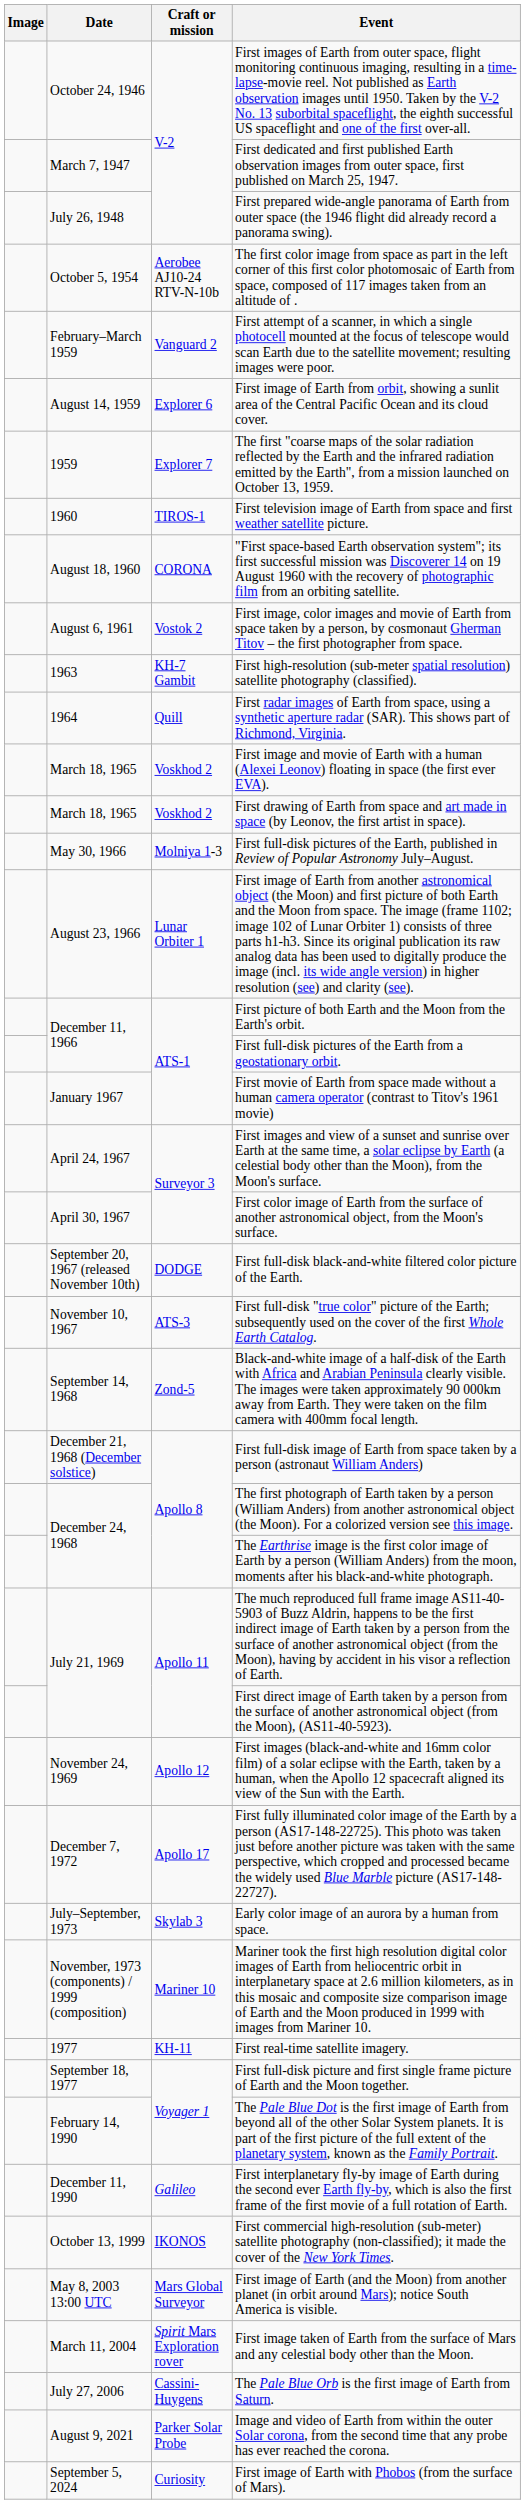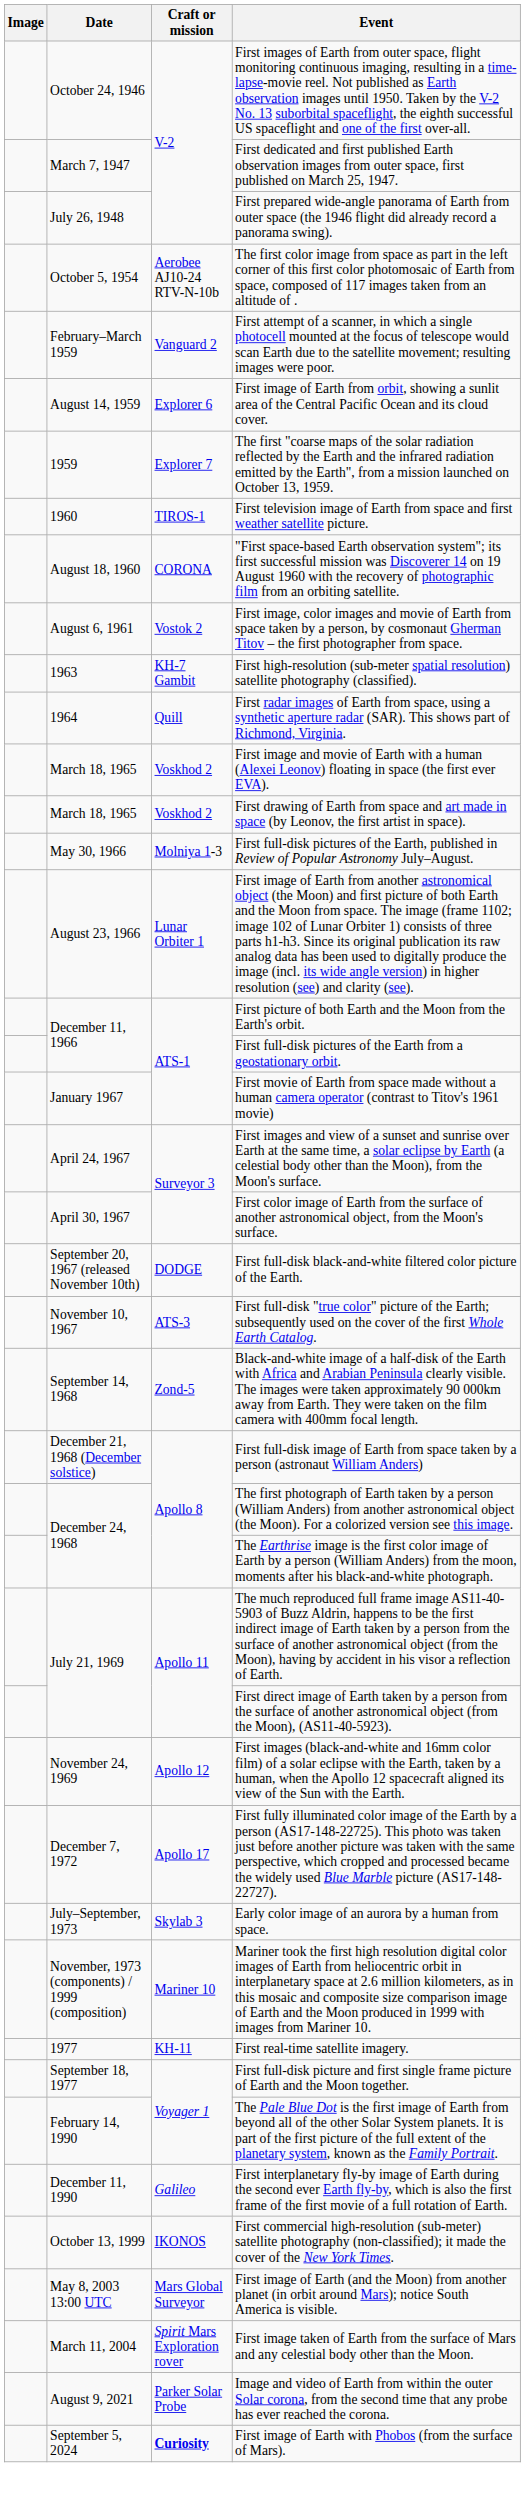- row: (373, 2391)
(180, 2480) normal -> (182, 2443) bold
